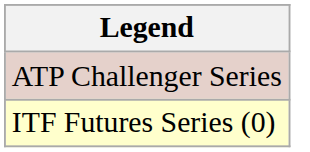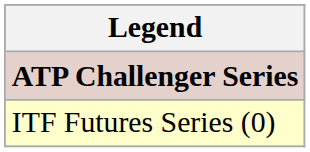(147, 75) normal -> (155, 75) bold
